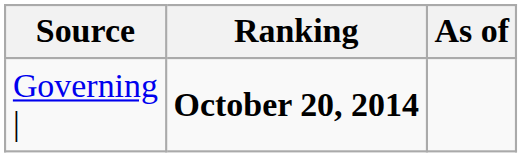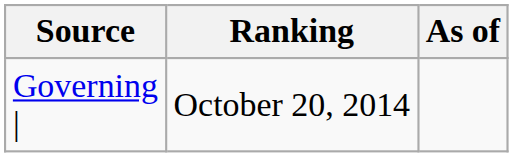(296, 104) bold -> (292, 104) normal
